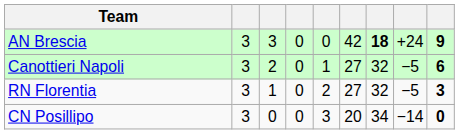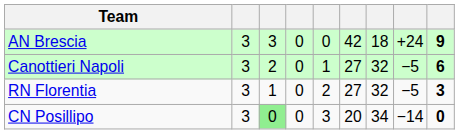(380, 41) bold -> (380, 41) normal
(272, 116) no background -> (272, 116) lightgreen background
